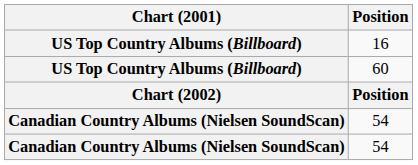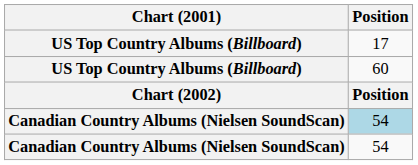(380, 43) 16 -> (380, 43) 17
(380, 120) no background -> (380, 120) lightblue background
